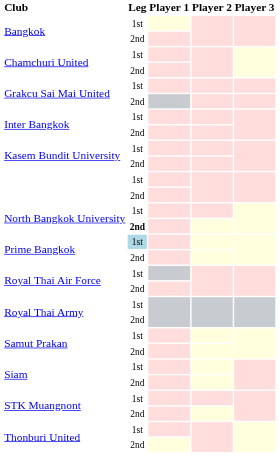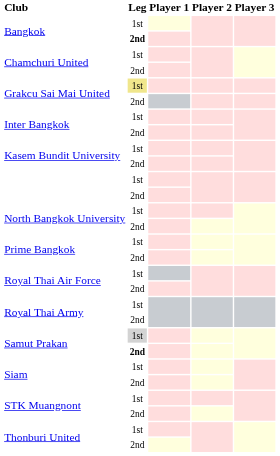(137, 39) normal -> (137, 38) bold
(137, 86) no background -> (137, 86) khaki background
(137, 226) bold -> (137, 227) normal
(137, 242) lightblue background -> (137, 242) no background
(137, 336) no background -> (137, 336) lightgrey background
(137, 352) normal -> (137, 351) bold
